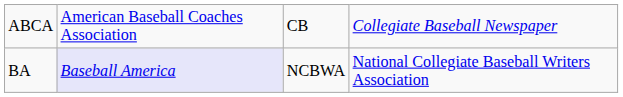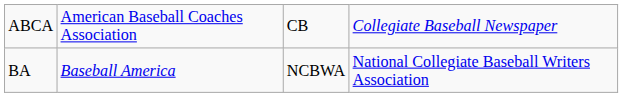(118, 70) lavender background -> (118, 70) no background
